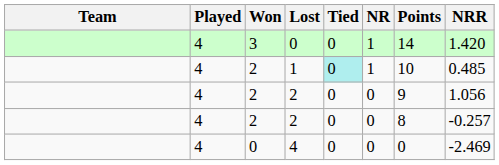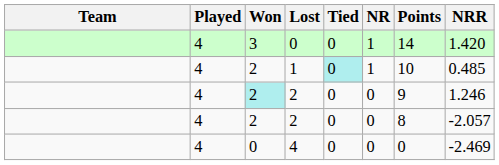(253, 95) no background -> (253, 95) paleturquoise background
(467, 95) 1.056 -> (467, 95) 1.246
(470, 120) -0.257 -> (470, 120) -2.057
